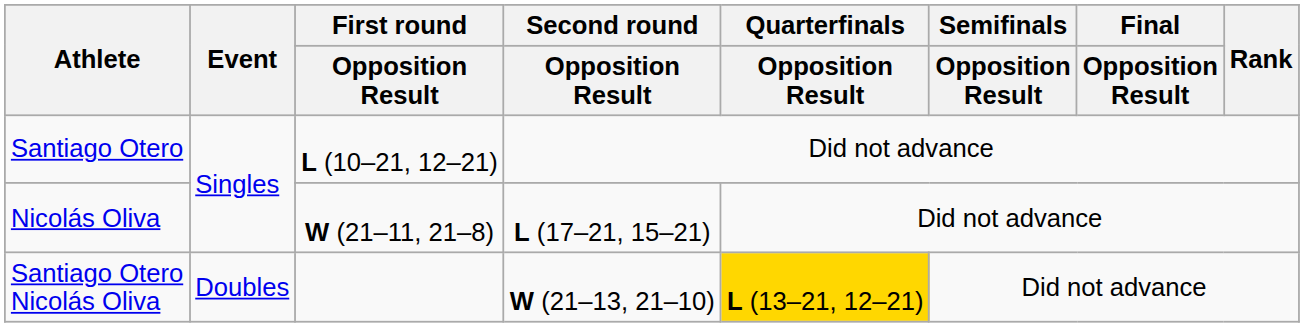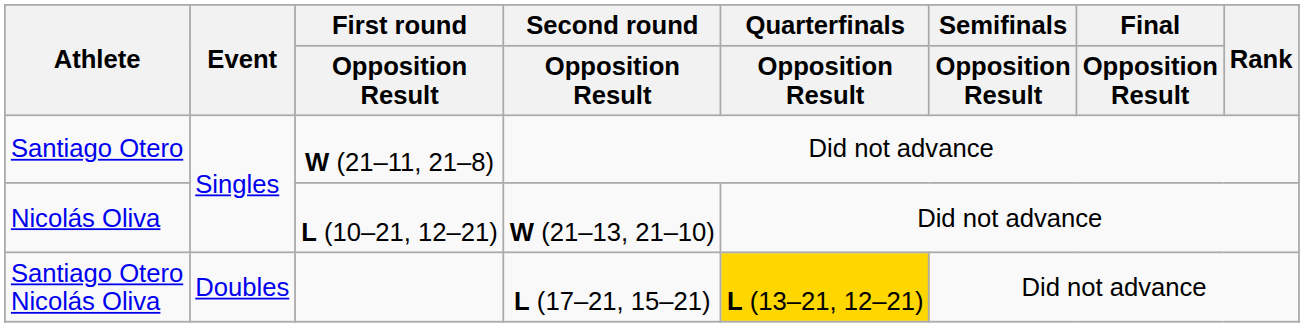(400, 163) L (10–21, 12–21) -> (400, 163) W (21–11, 21–8)
(400, 232) W (21–11, 21–8) -> (400, 232) L (10–21, 12–21)
(612, 232) L (17–21, 15–21) -> (612, 232) W (21–13, 21–10)
(612, 301) W (21–13, 21–10) -> (612, 301) L (17–21, 15–21)
